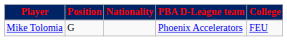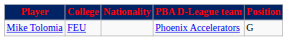columns swapped: (84, 12) <-> (265, 12)
